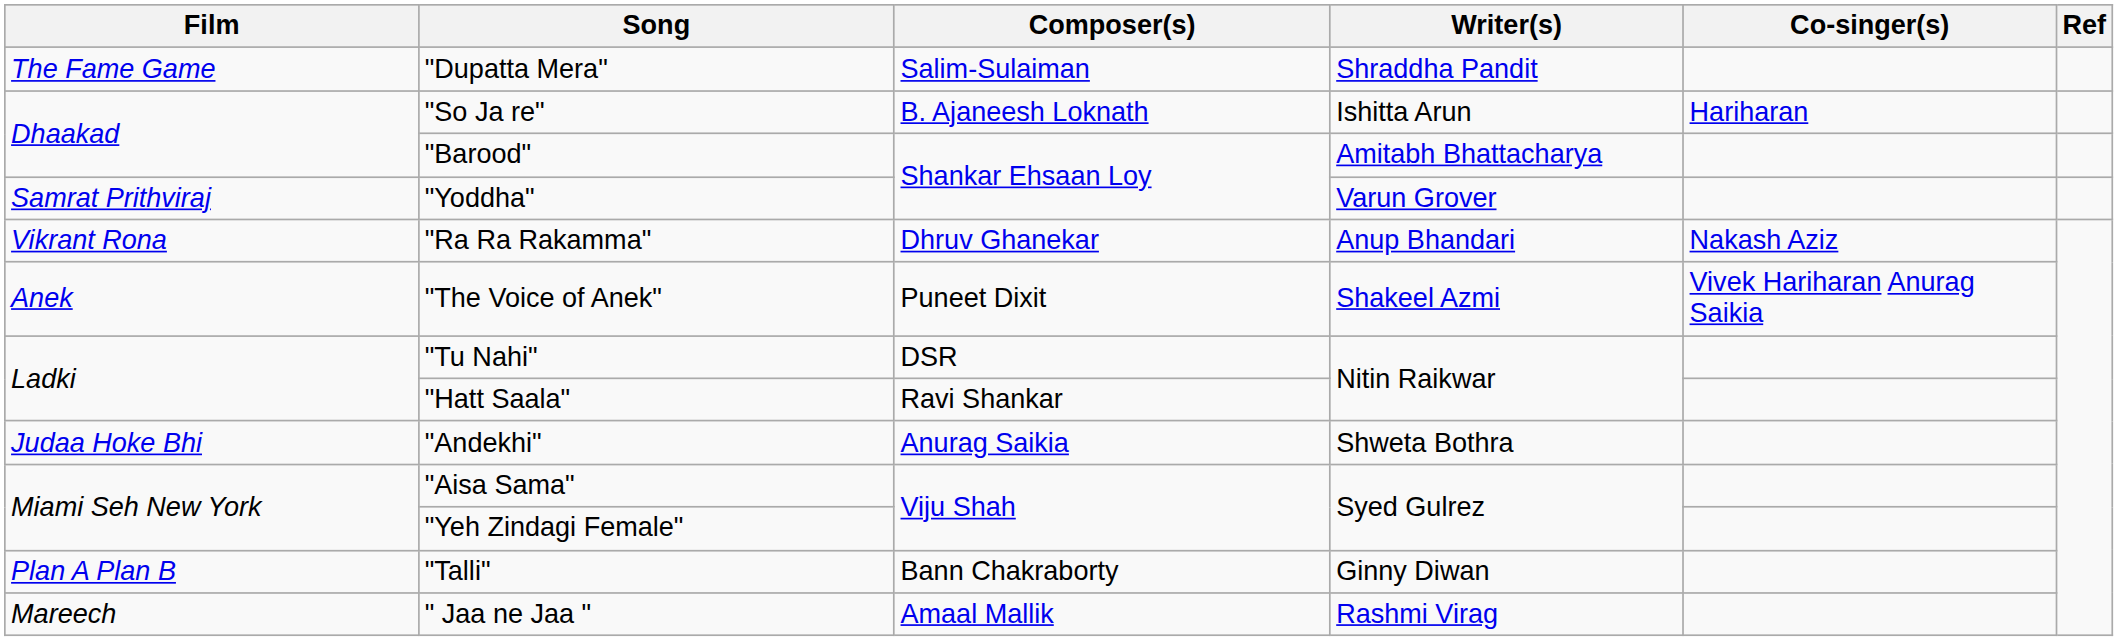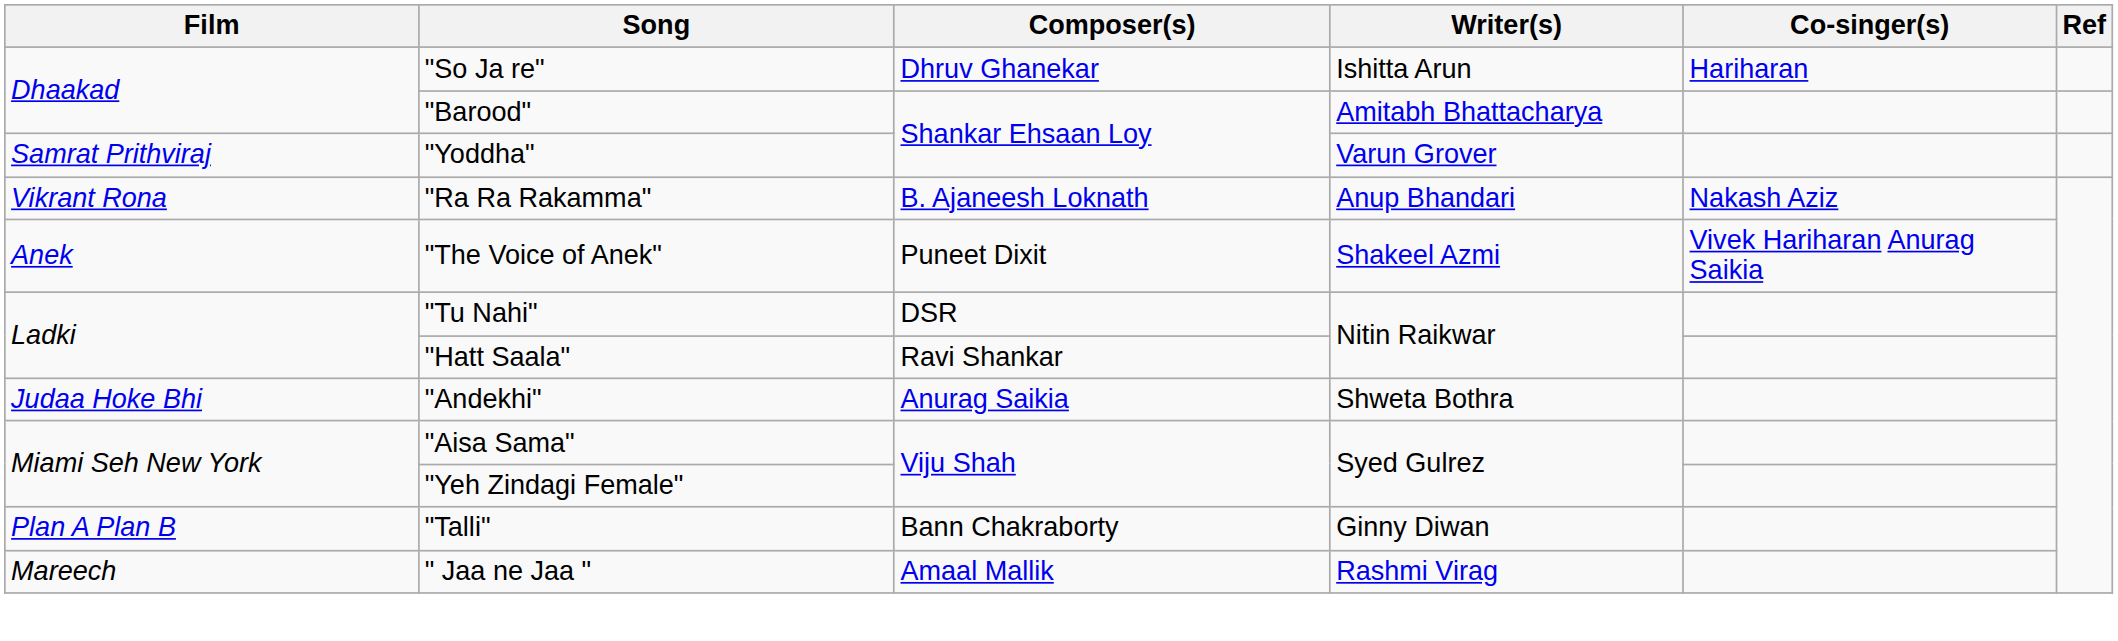- row: (516, 68)
(1025, 111) B. Ajaneesh Loknath -> (1000, 68) Dhruv Ghanekar
(1000, 240) Dhruv Ghanekar -> (1025, 197) B. Ajaneesh Loknath
